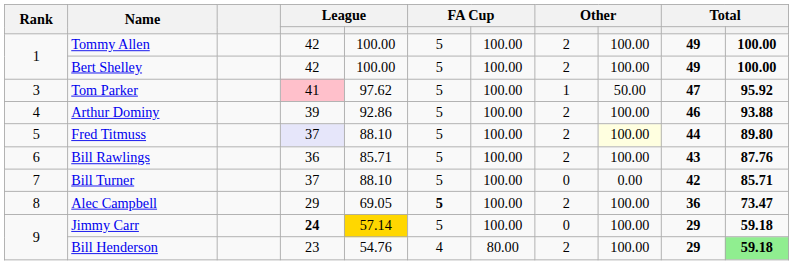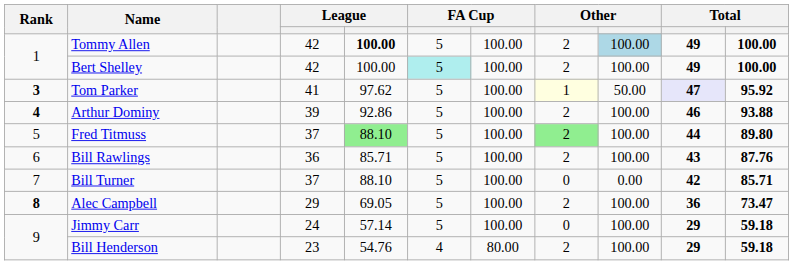(376, 44) normal -> (376, 44) bold
(630, 44) no background -> (630, 44) lightblue background
(439, 67) no background -> (439, 67) paleturquoise background
(36, 90) normal -> (36, 90) bold
(312, 90) pink background -> (312, 90) no background
(566, 90) no background -> (566, 90) lightyellow background
(693, 90) no background -> (693, 90) lavender background
(36, 112) normal -> (36, 112) bold
(312, 135) lavender background -> (312, 135) no background
(376, 135) no background -> (376, 135) lightgreen background
(566, 135) no background -> (566, 135) lightgreen background
(630, 135) lightyellow background -> (630, 135) no background
(36, 203) normal -> (36, 203) bold
(439, 203) bold -> (439, 203) normal
(312, 225) bold -> (312, 225) normal
(376, 225) gold background -> (376, 225) no background
(757, 248) lightgreen background -> (757, 248) no background
